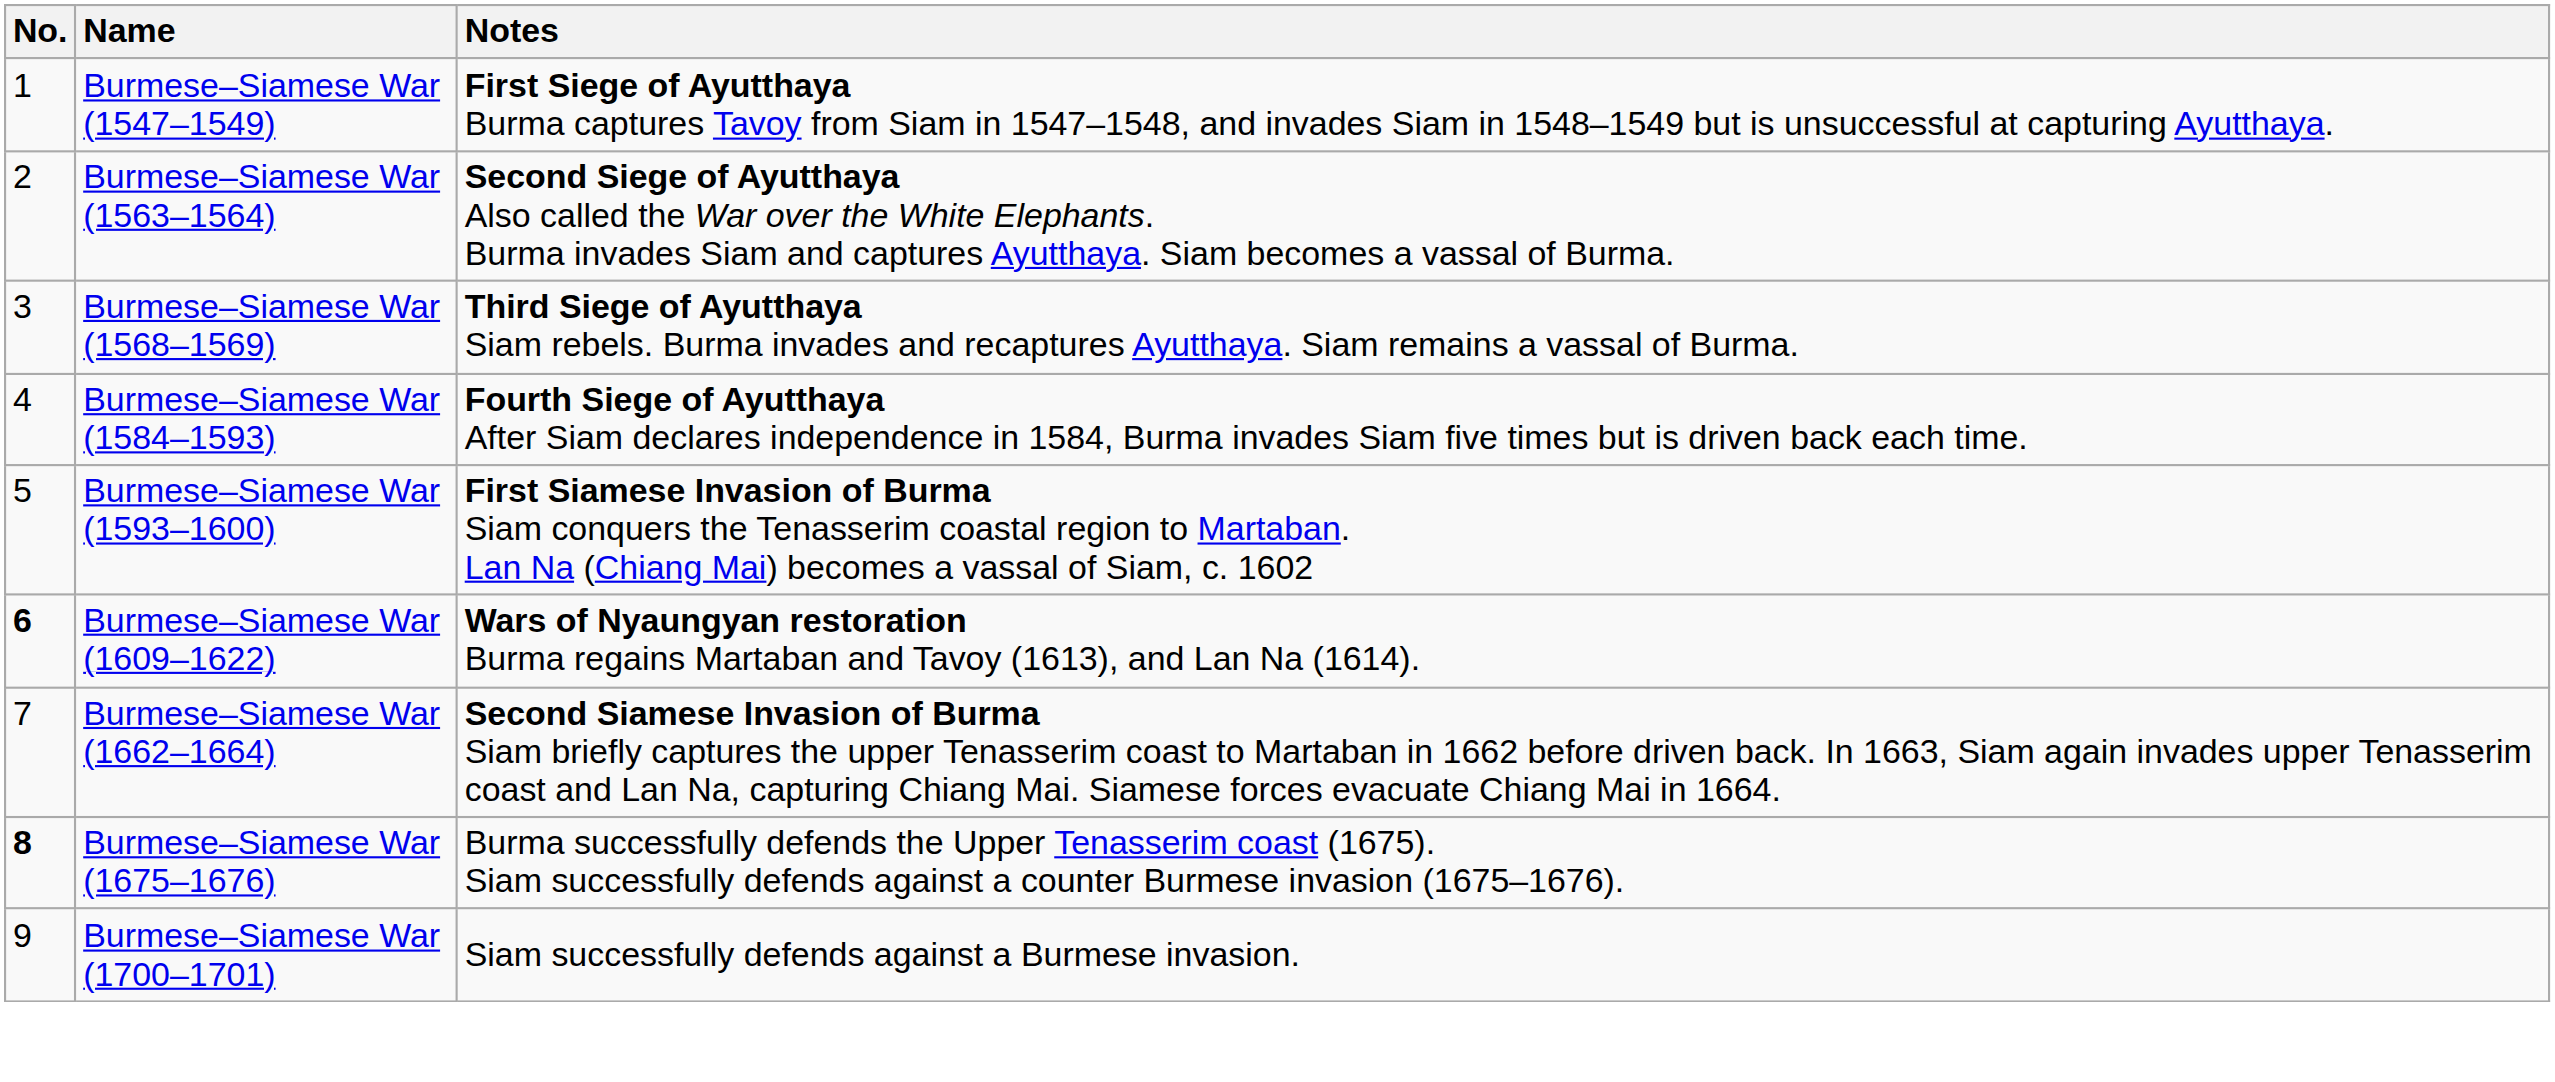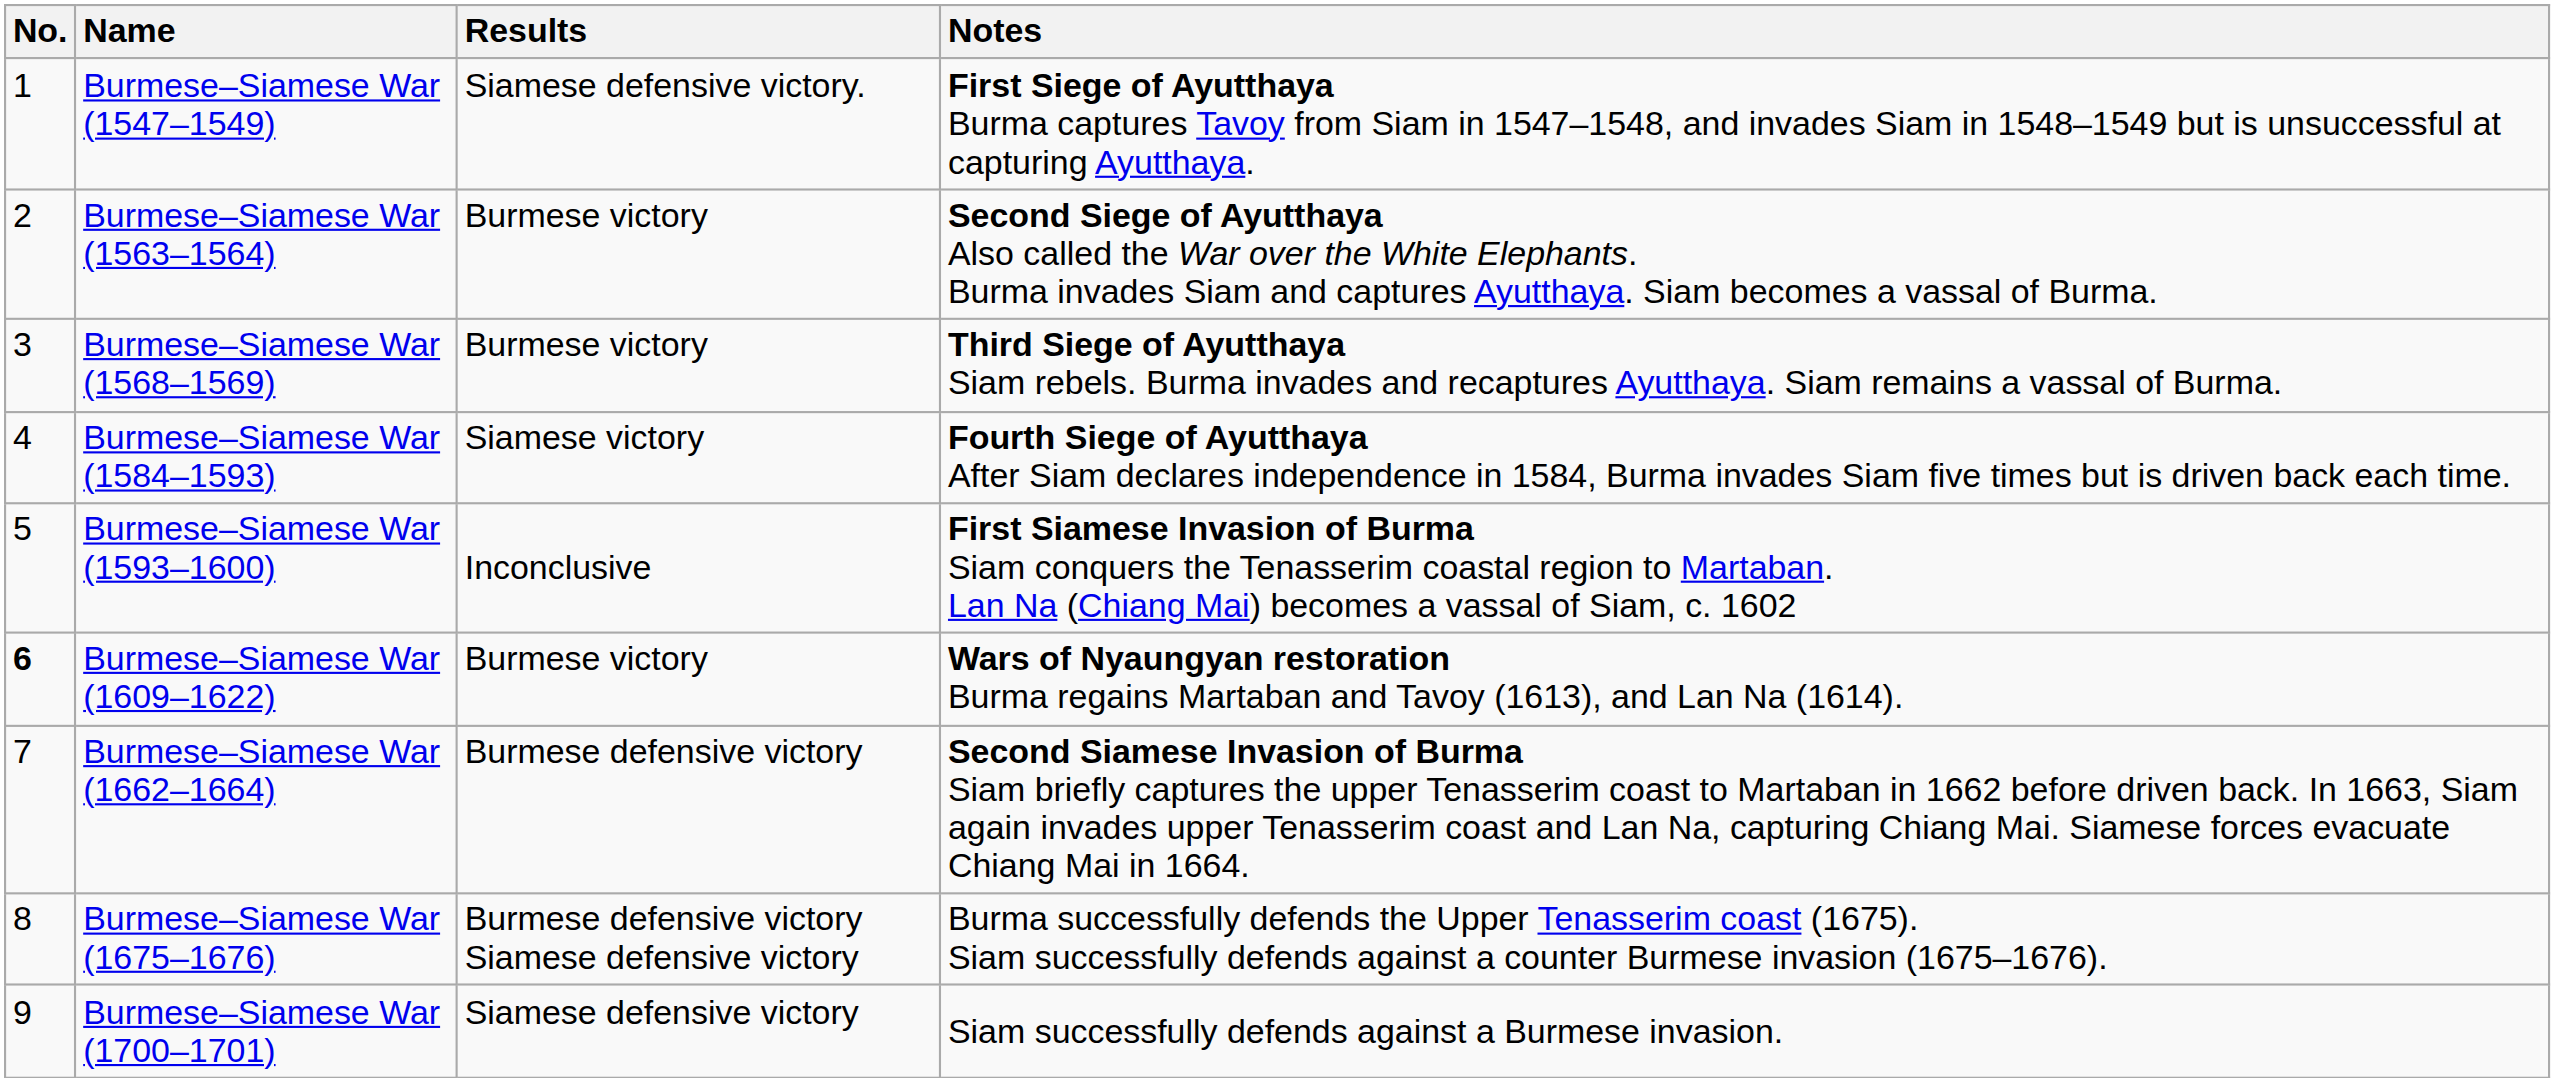+ column: (526, 31)
(22, 843) bold -> (22, 919) normal
